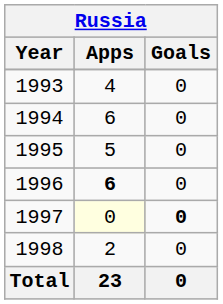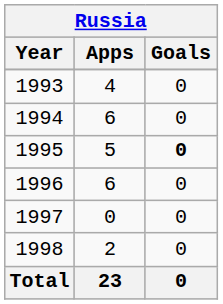(181, 152) normal -> (181, 152) bold
(110, 184) bold -> (110, 184) normal
(110, 217) lightyellow background -> (110, 217) no background
(181, 217) bold -> (181, 217) normal
